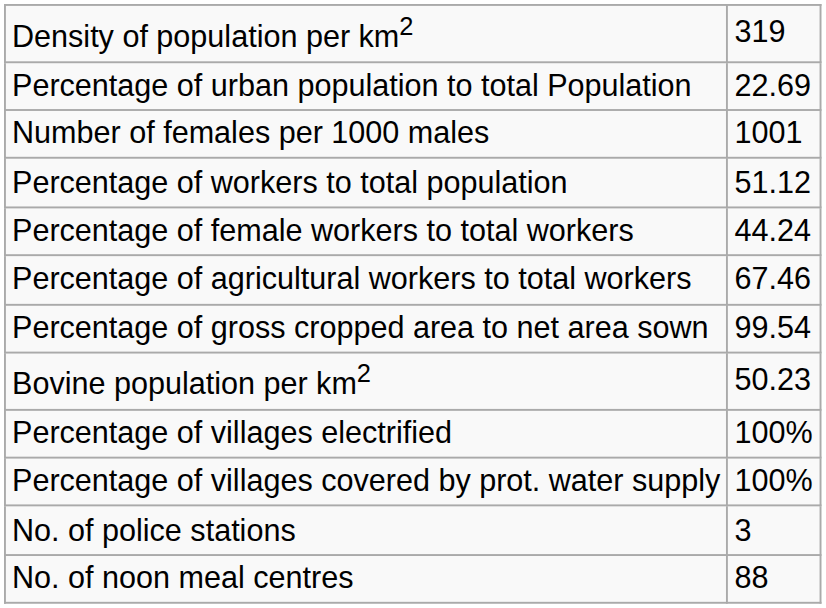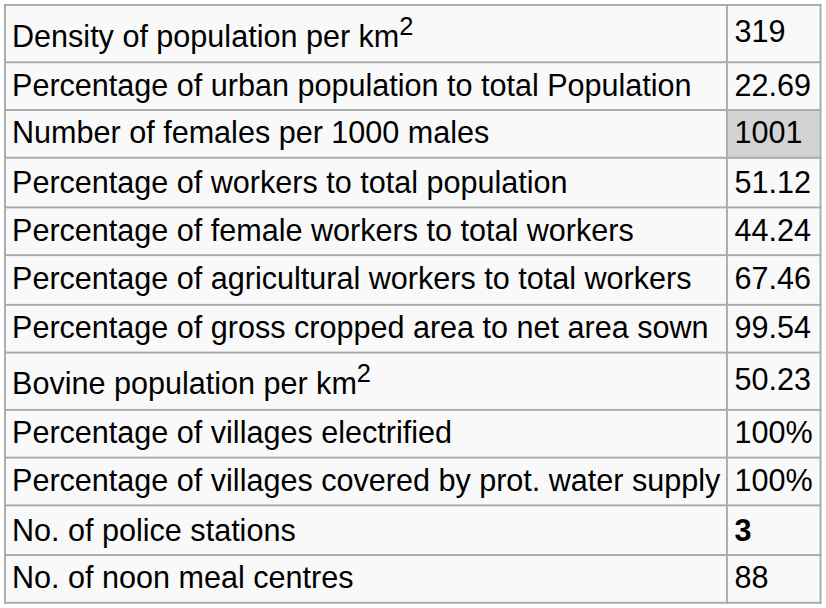(768, 133) no background -> (768, 133) lightgrey background
(743, 529) normal -> (743, 529) bold
